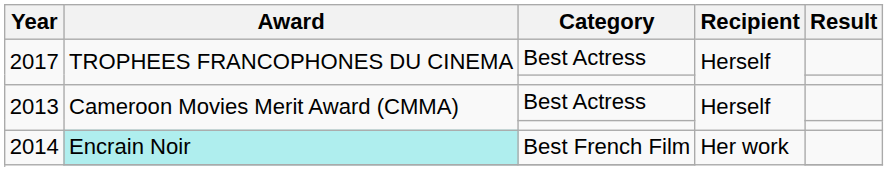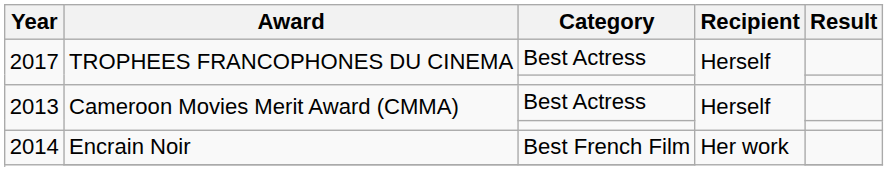(130, 147) paleturquoise background -> (130, 147) no background
